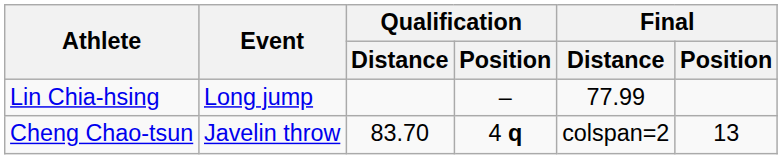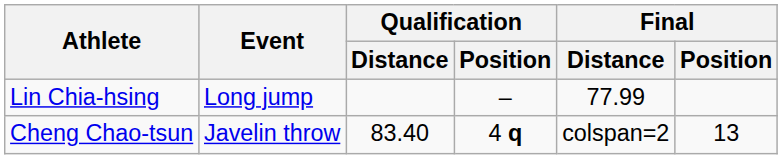(400, 134) 83.70 -> (400, 134) 83.40
